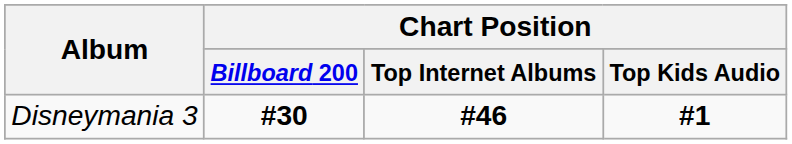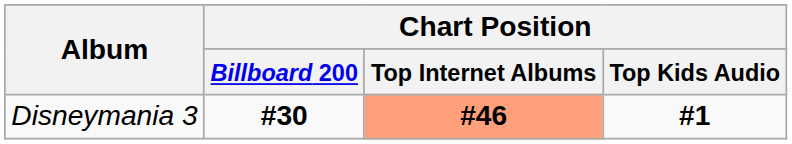(484, 116) no background -> (484, 116) lightsalmon background
